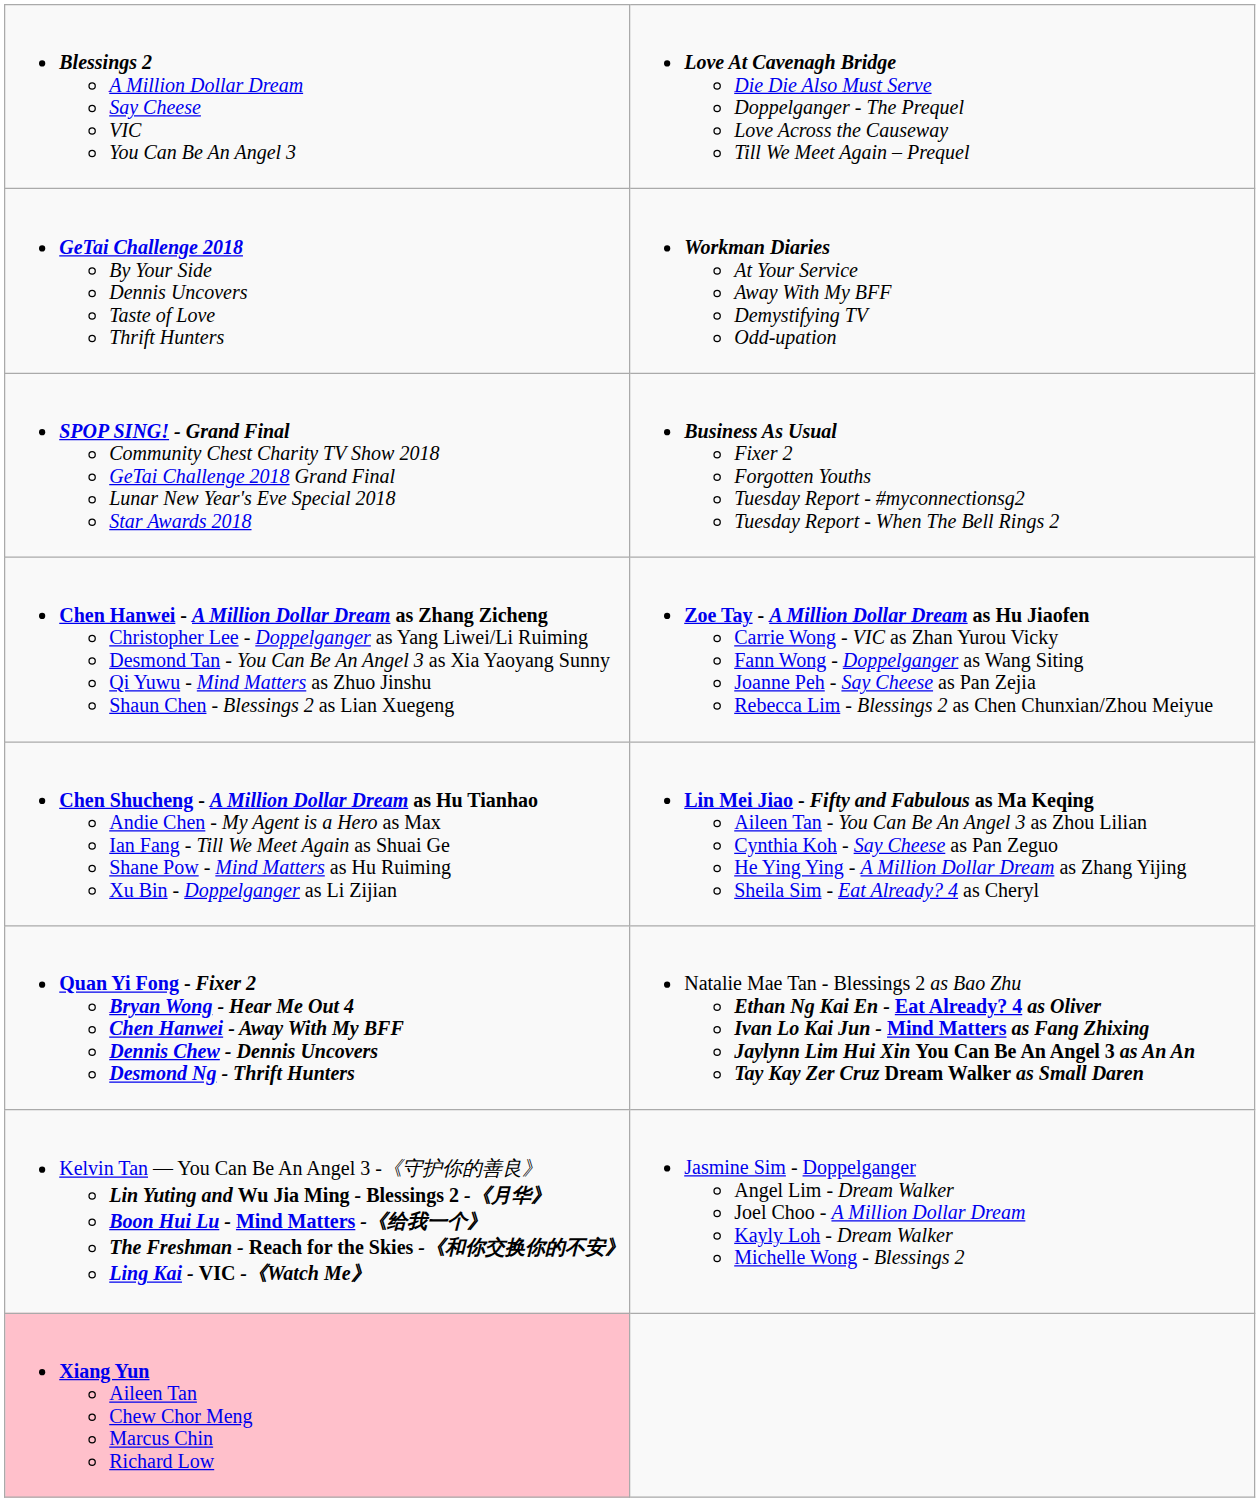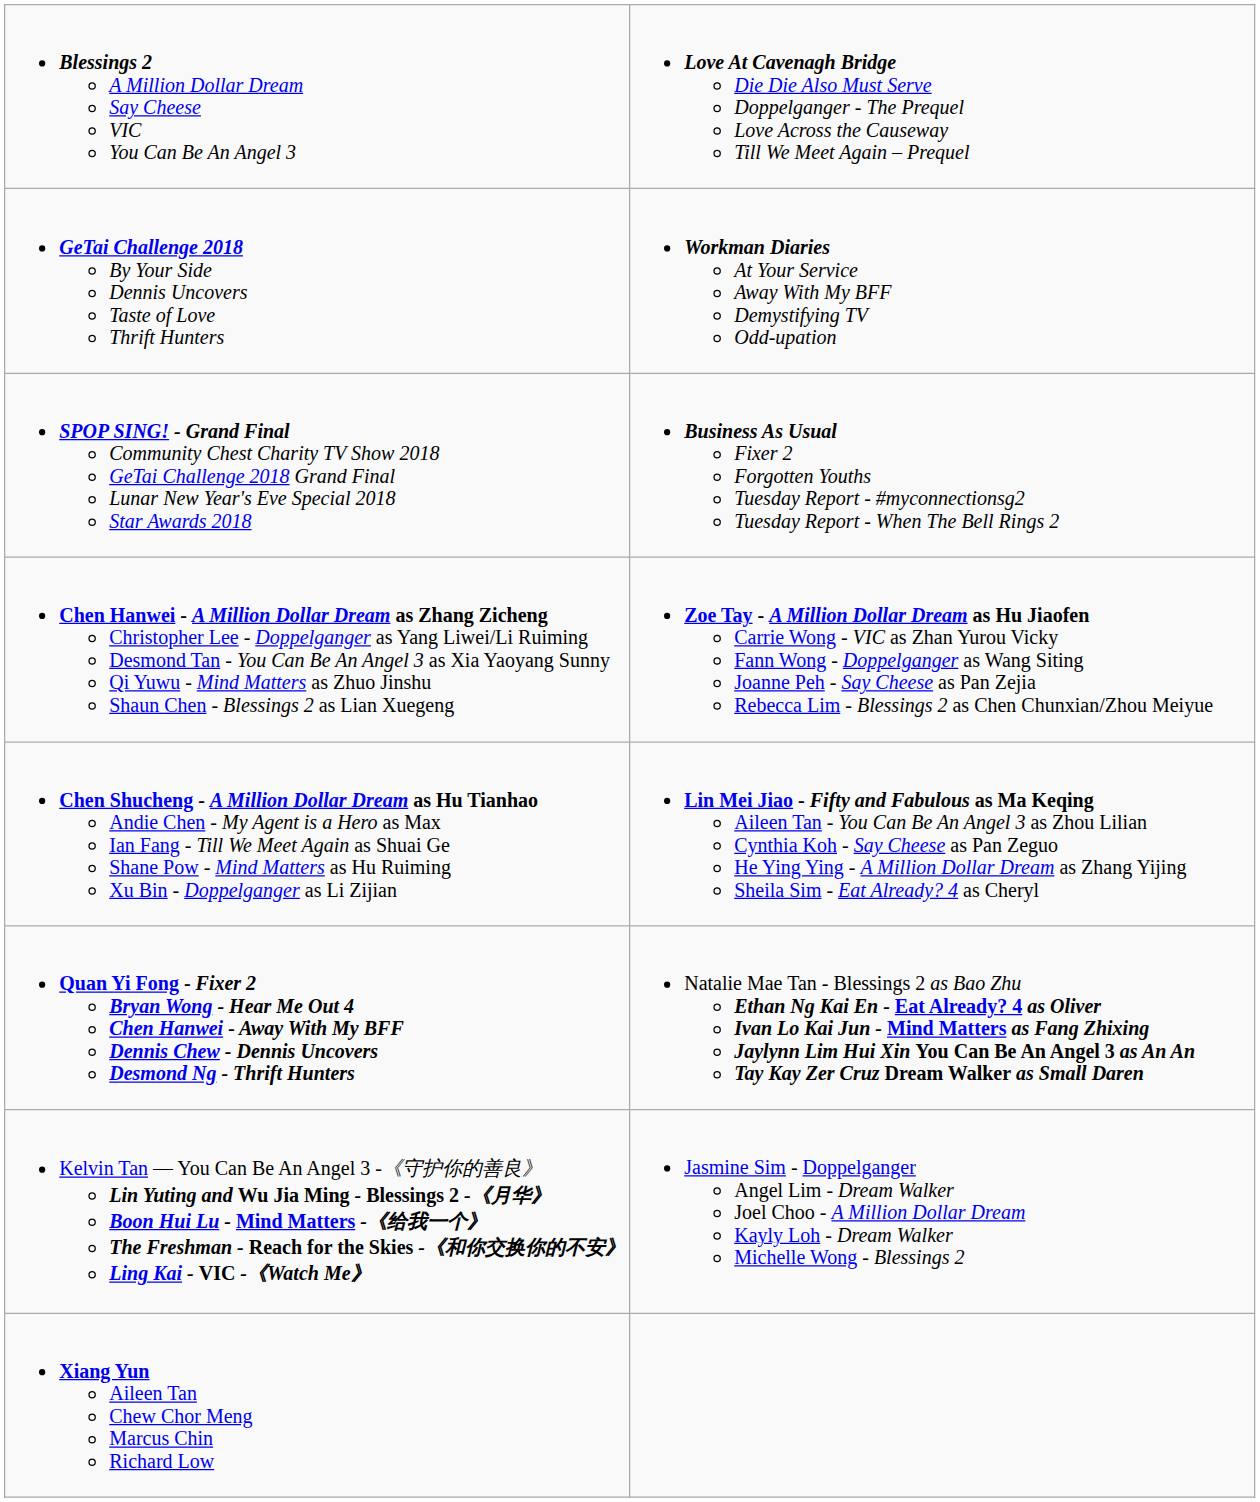(317, 1416) pink background -> (317, 1416) no background
